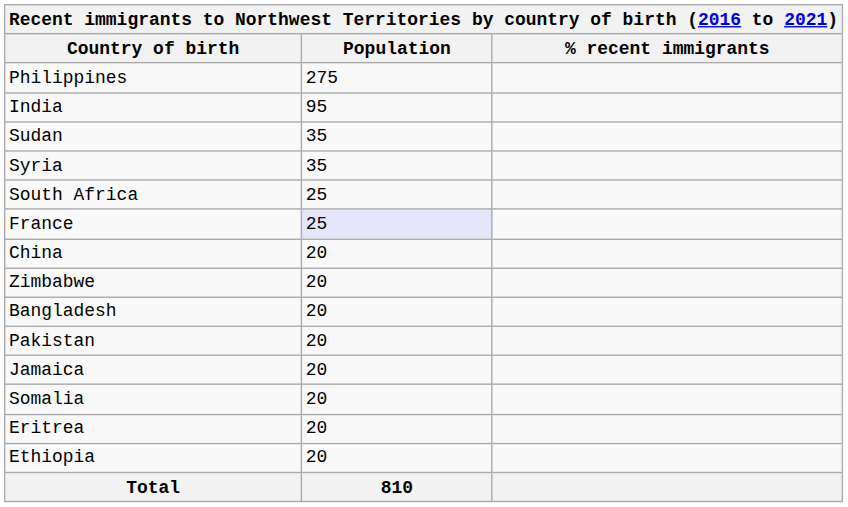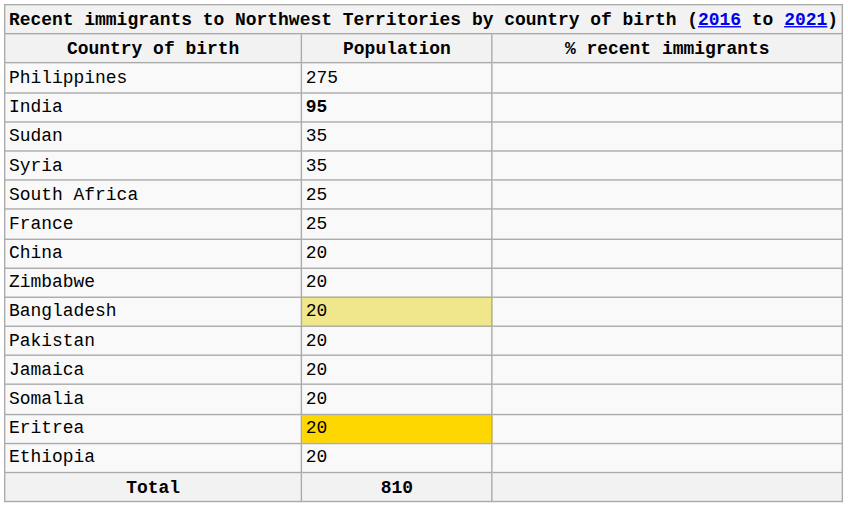(317, 107) normal -> (317, 107) bold
(317, 224) lavender background -> (317, 224) no background
(317, 312) no background -> (317, 312) khaki background
(317, 429) no background -> (317, 429) gold background
